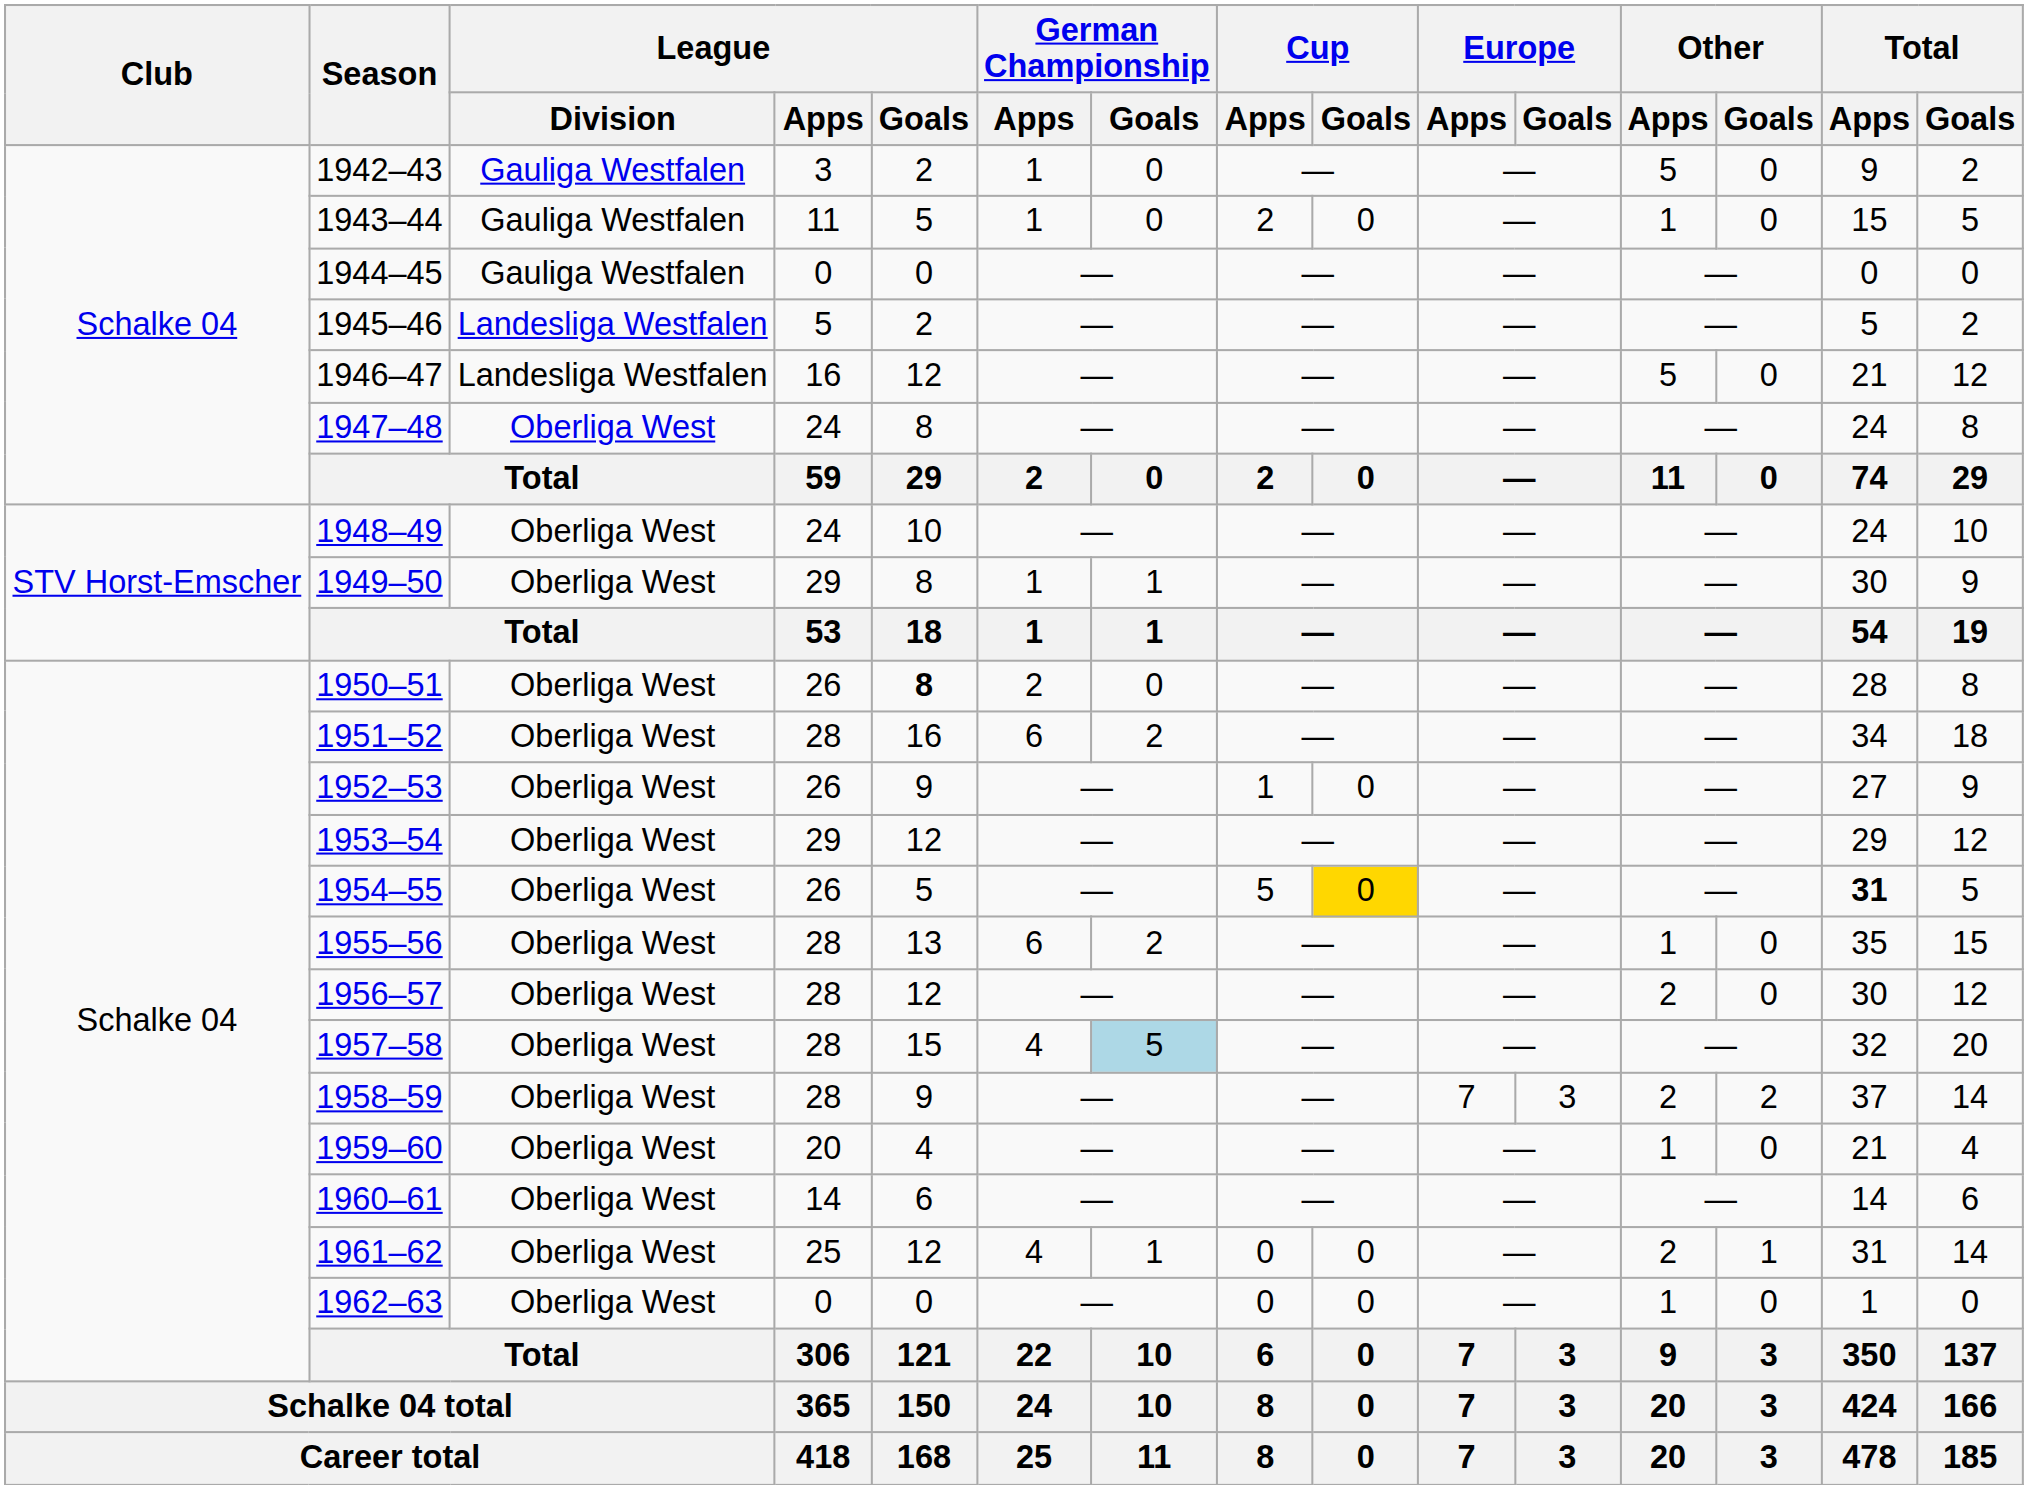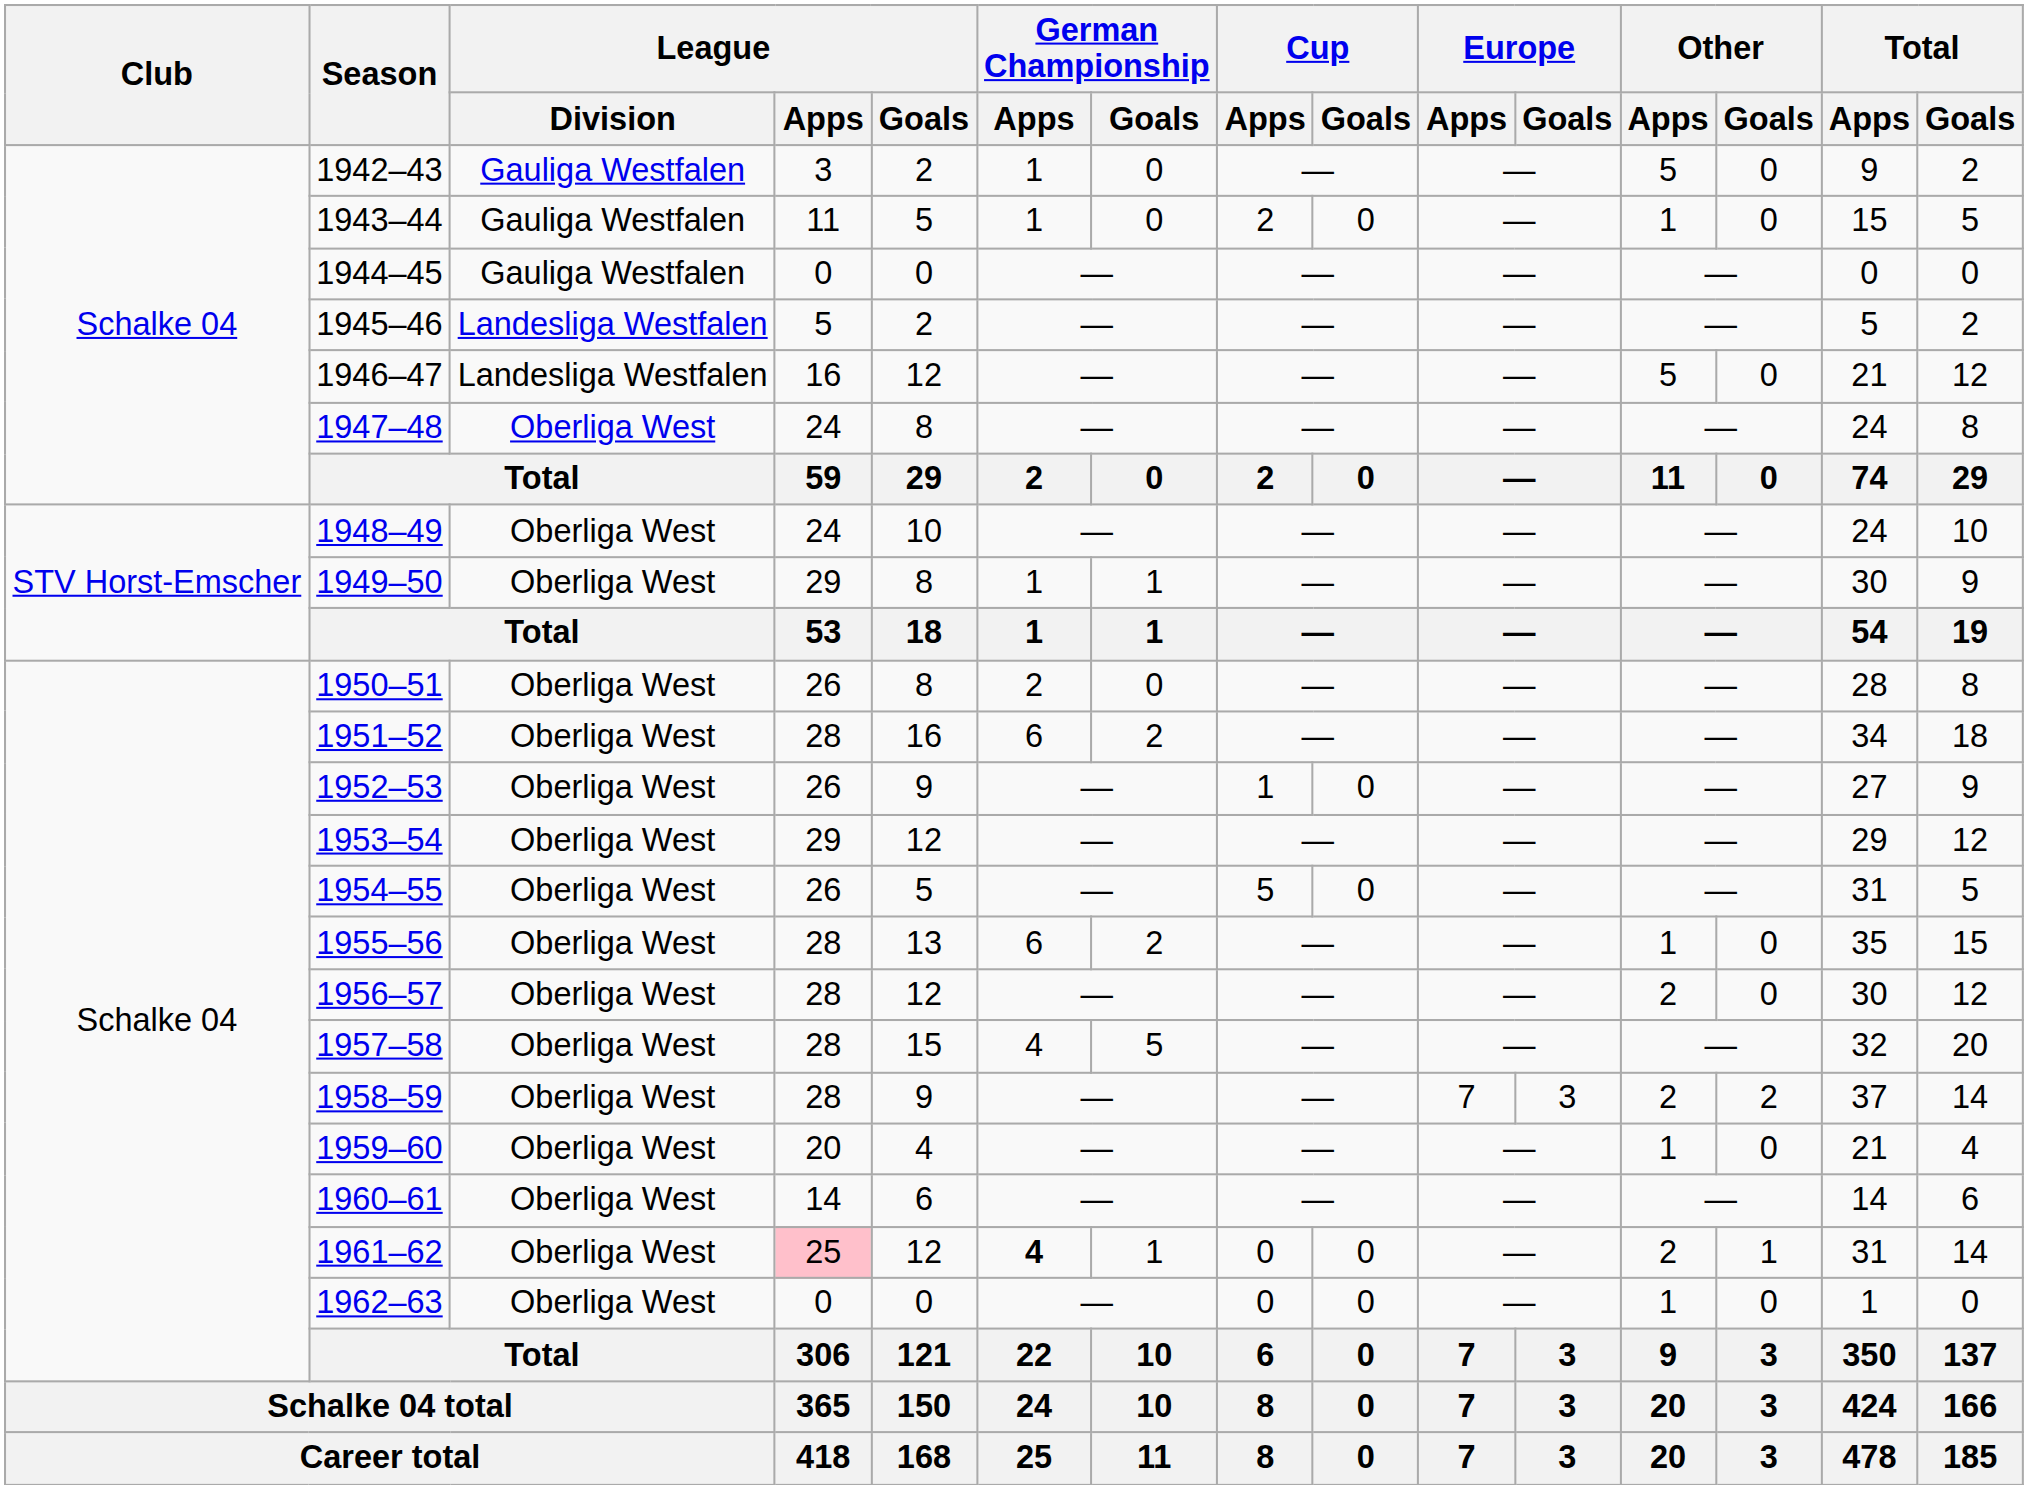(924, 684) bold -> (924, 684) normal
(1366, 890) gold background -> (1366, 890) no background
(1869, 890) bold -> (1869, 890) normal
(1154, 1045) lightblue background -> (1154, 1045) no background
(823, 1251) no background -> (823, 1251) pink background
(1034, 1251) normal -> (1034, 1251) bold
